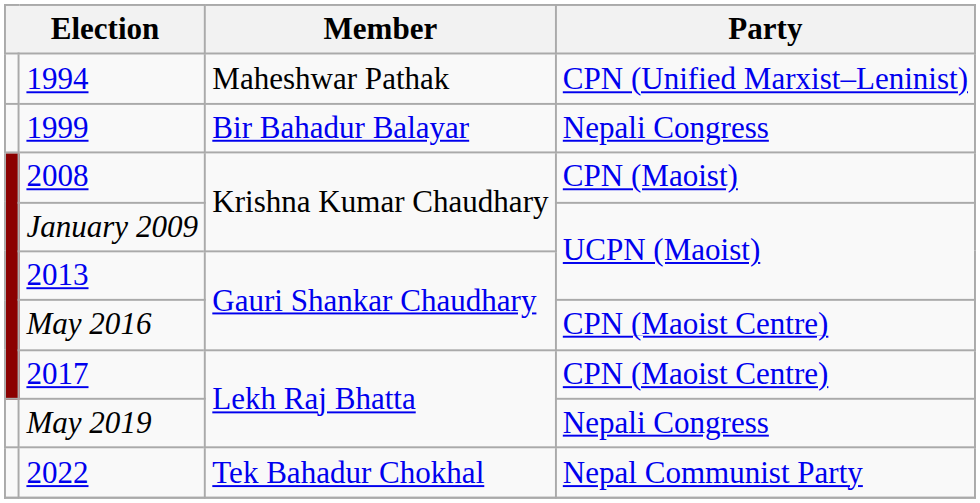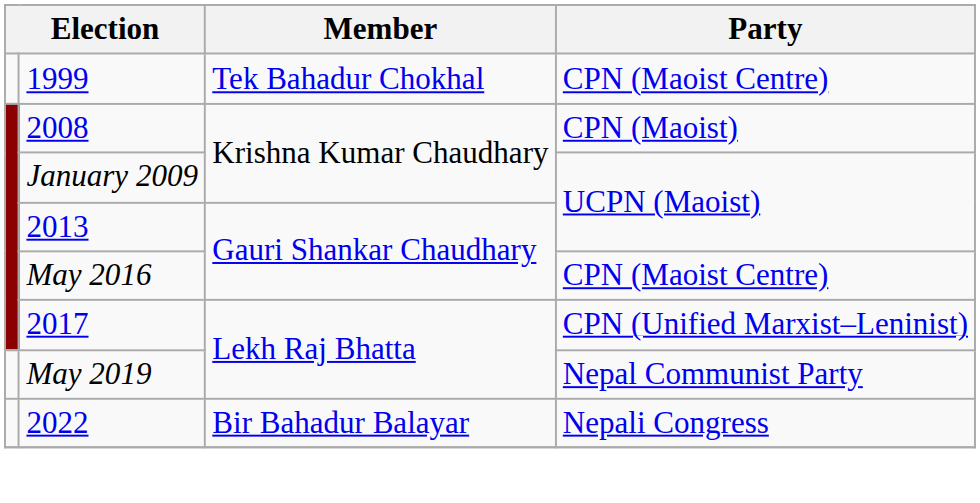- row: (57, 78)
(341, 127) Bir Bahadur Balayar -> (348, 78) Tek Bahadur Chokhal
(666, 127) Nepali Congress -> (696, 78) CPN (Maoist Centre)
(696, 373) CPN (Maoist Centre) -> (765, 324) CPN (Unified Marxist–Leninist)
(666, 422) Nepali Congress -> (713, 373) Nepal Communist Party
(348, 472) Tek Bahadur Chokhal -> (341, 422) Bir Bahadur Balayar
(713, 472) Nepal Communist Party -> (666, 422) Nepali Congress
